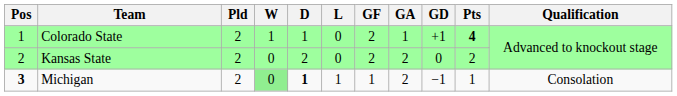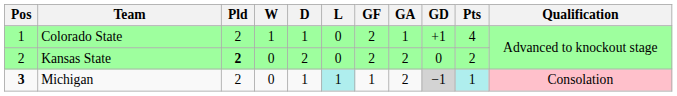(472, 36) bold -> (472, 36) normal
(238, 58) normal -> (238, 58) bold
(271, 79) lightgreen background -> (271, 79) no background
(305, 79) bold -> (305, 79) normal
(338, 79) no background -> (338, 79) paleturquoise background
(439, 79) no background -> (439, 79) lightgrey background
(472, 79) no background -> (472, 79) paleturquoise background
(580, 79) no background -> (580, 79) pink background
